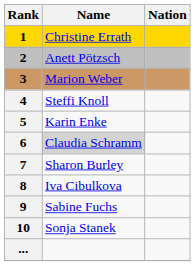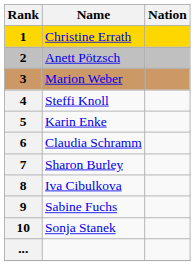(93, 143) lightgrey background -> (93, 143) no background
